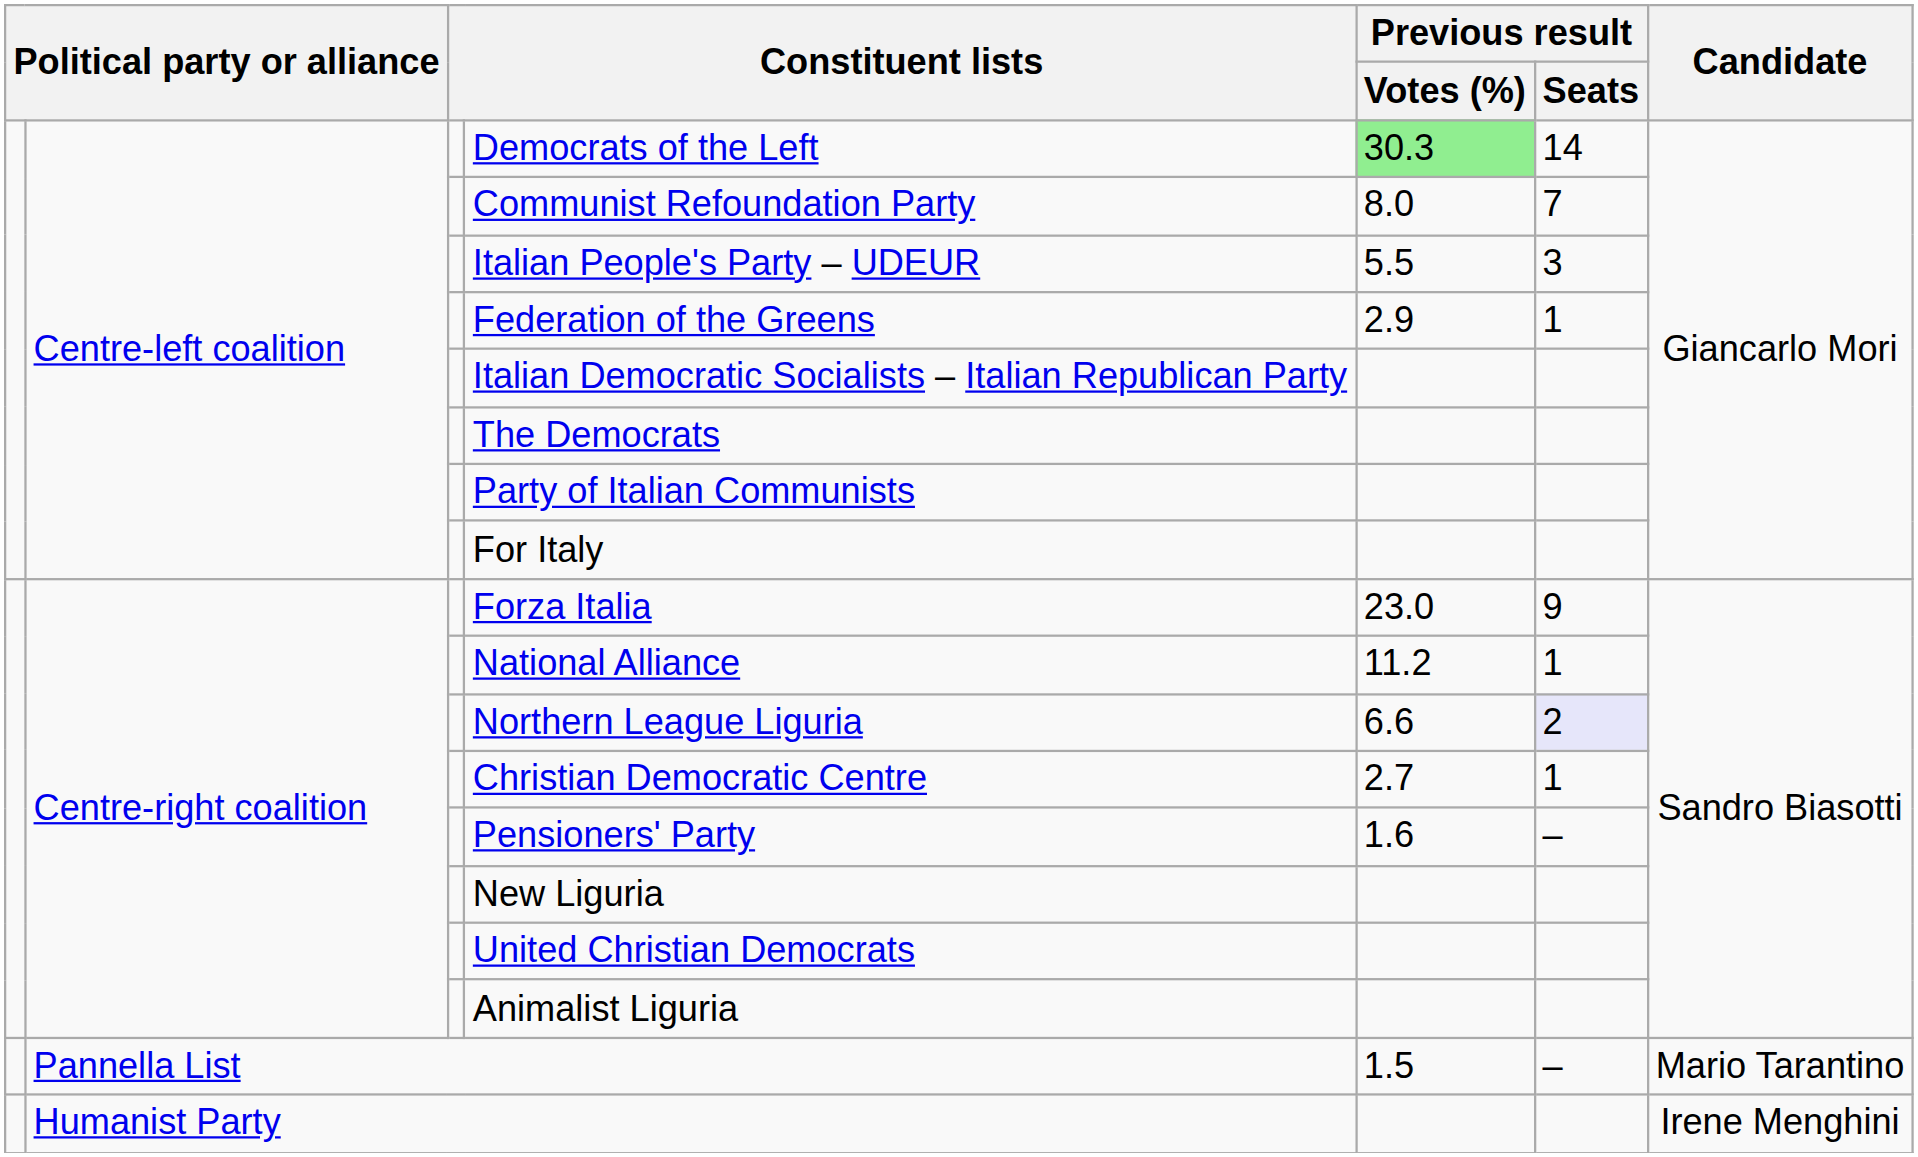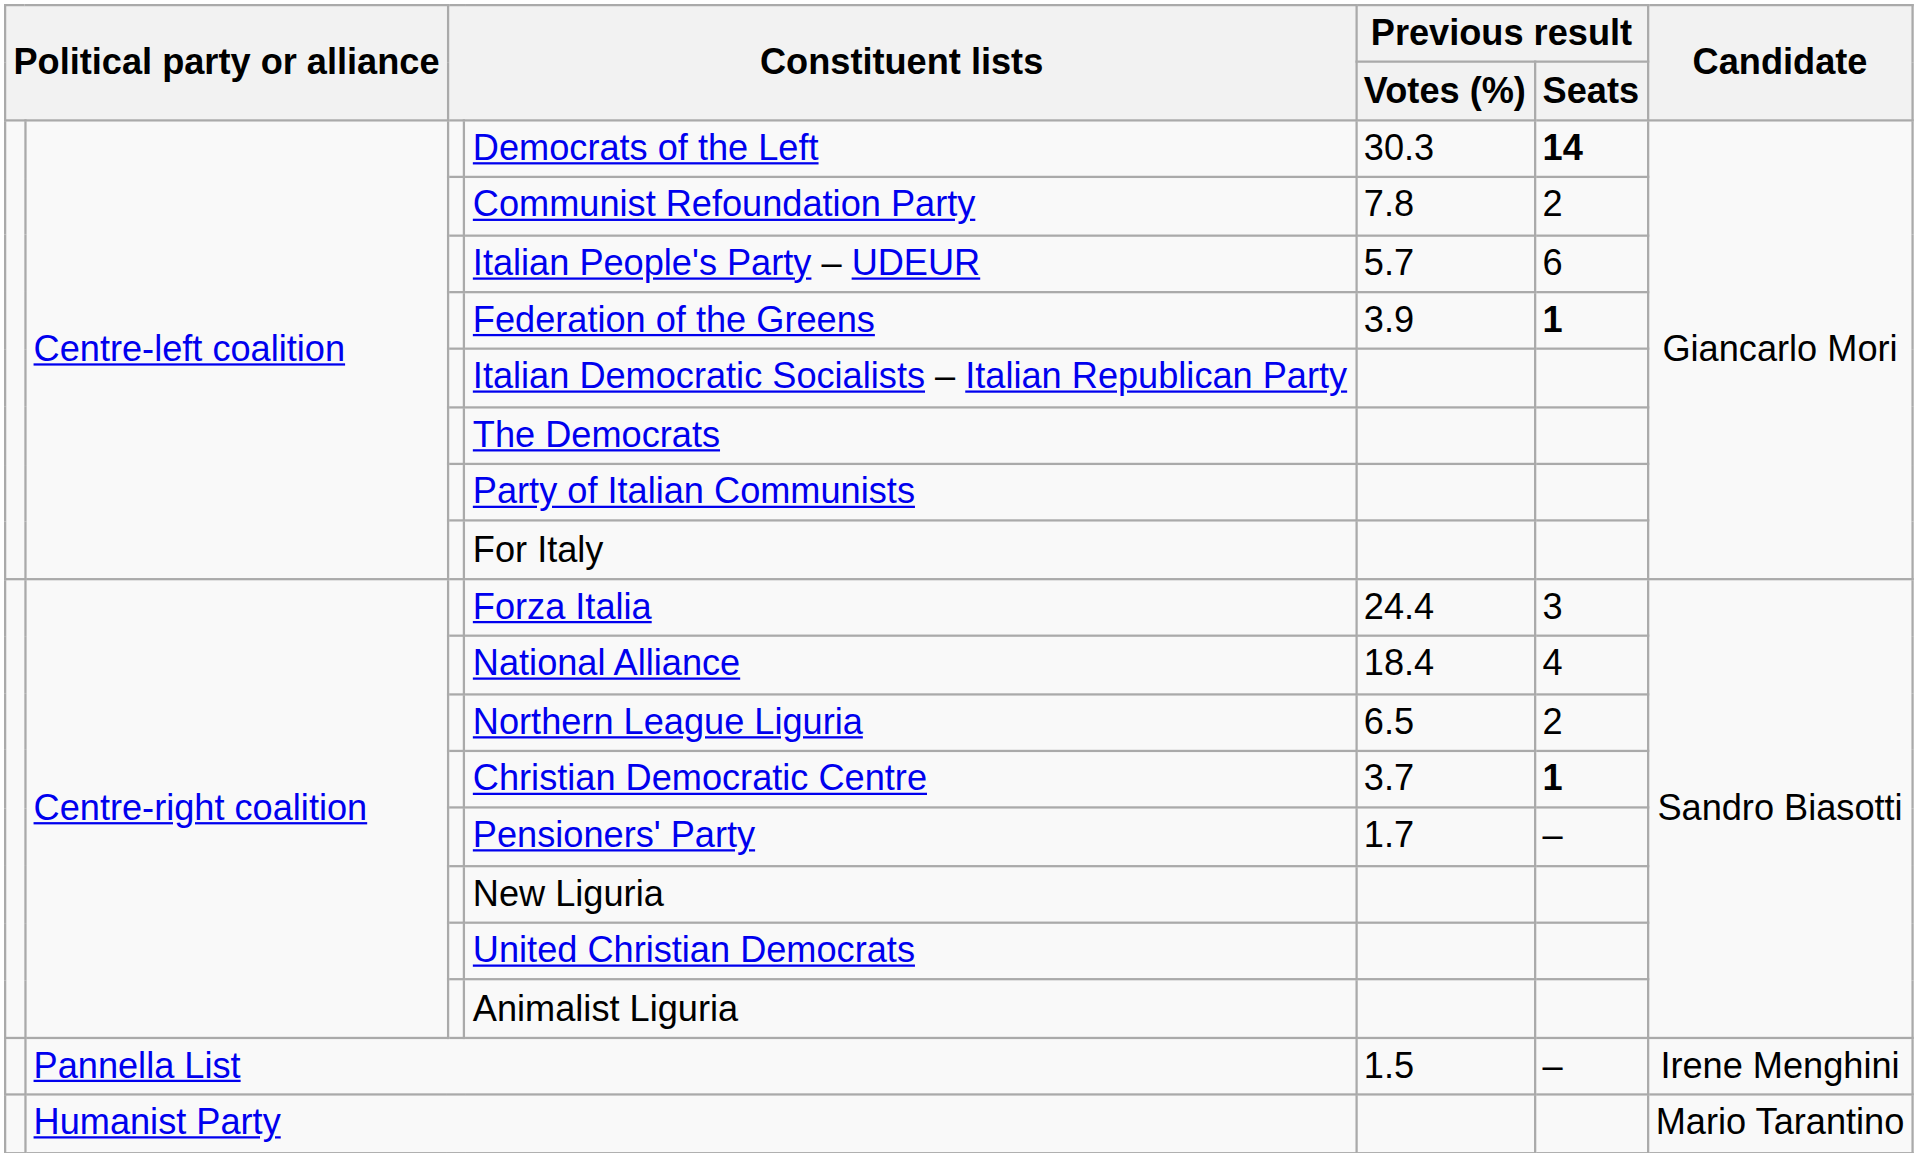(1399, 147) lightgreen background -> (1399, 147) no background
(1563, 147) normal -> (1563, 147) bold
(1389, 205) 8.0 -> (1389, 205) 7.8
(1553, 205) 7 -> (1553, 205) 2
(1389, 262) 5.5 -> (1389, 262) 5.7
(1553, 262) 3 -> (1553, 262) 6
(1389, 319) 2.9 -> (1389, 319) 3.9
(1553, 319) normal -> (1553, 319) bold
(1399, 606) 23.0 -> (1399, 606) 24.4
(1553, 606) 9 -> (1553, 606) 3
(1398, 663) 11.2 -> (1399, 663) 18.4
(1553, 663) 1 -> (1553, 663) 4
(1389, 721) 6.6 -> (1389, 721) 6.5
(1553, 721) lavender background -> (1553, 721) no background
(1389, 778) 2.7 -> (1389, 778) 3.7
(1553, 778) normal -> (1553, 778) bold
(1389, 836) 1.6 -> (1389, 836) 1.7
(1780, 1065) Mario Tarantino -> (1780, 1065) Irene Menghini
(1780, 1122) Irene Menghini -> (1780, 1122) Mario Tarantino
